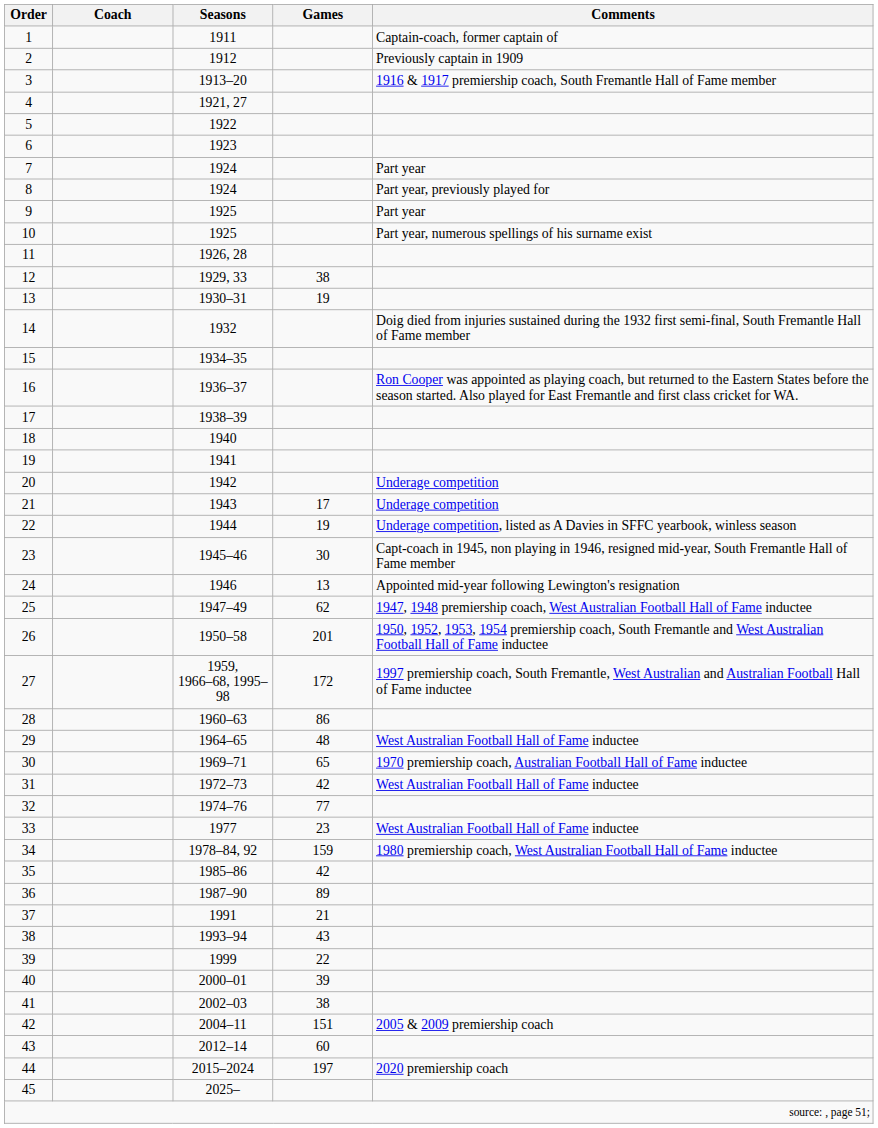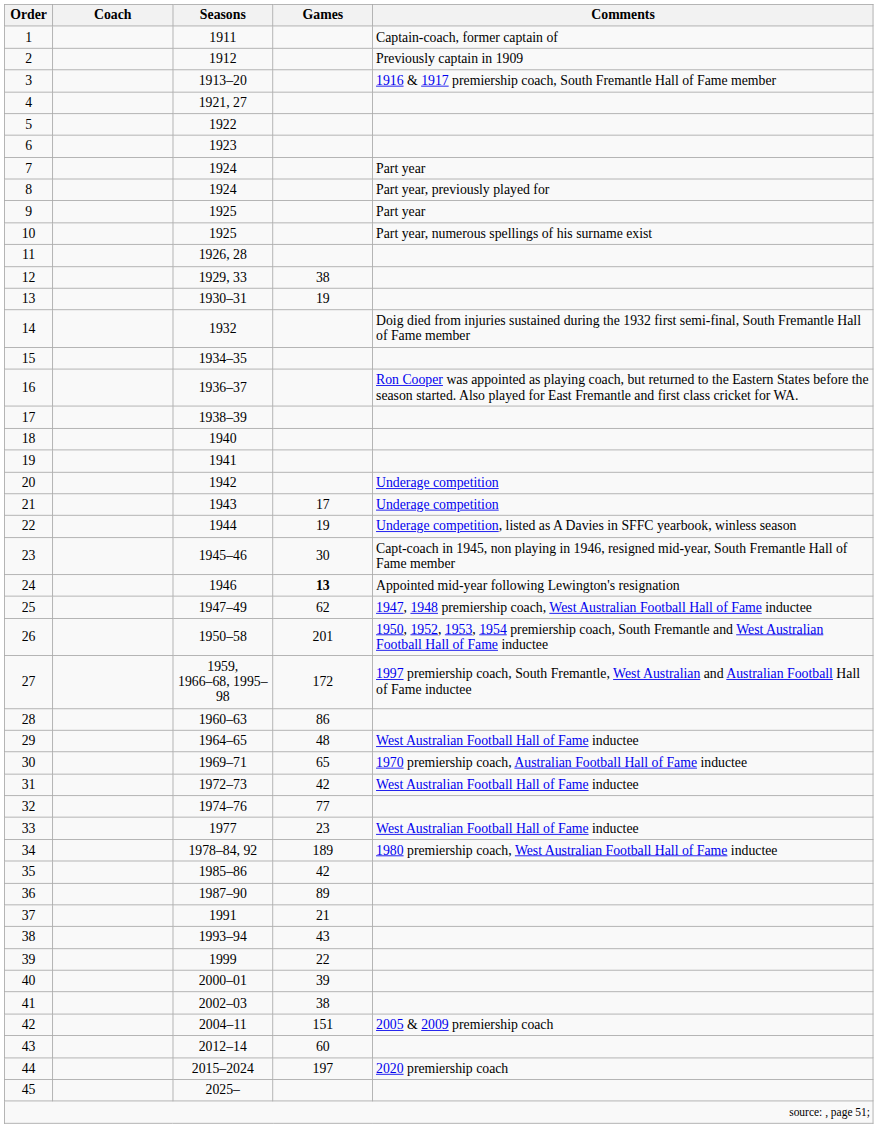(323, 585) normal -> (323, 585) bold
(323, 850) 159 -> (323, 850) 189
